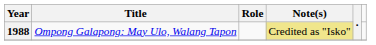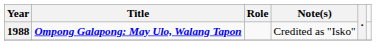(136, 31) normal -> (138, 31) bold
(310, 31) khaki background -> (315, 31) no background
